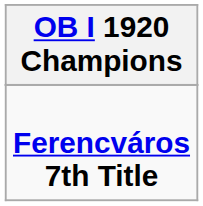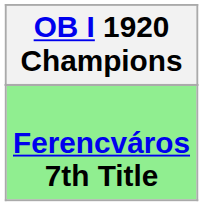(102, 158) no background -> (102, 158) lightgreen background
